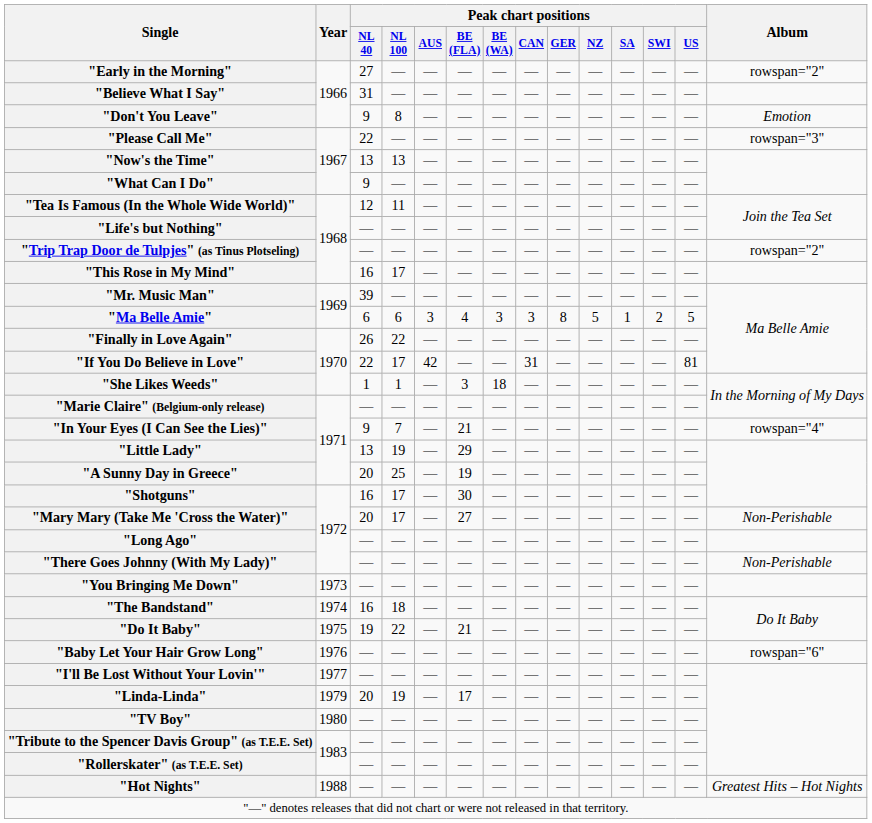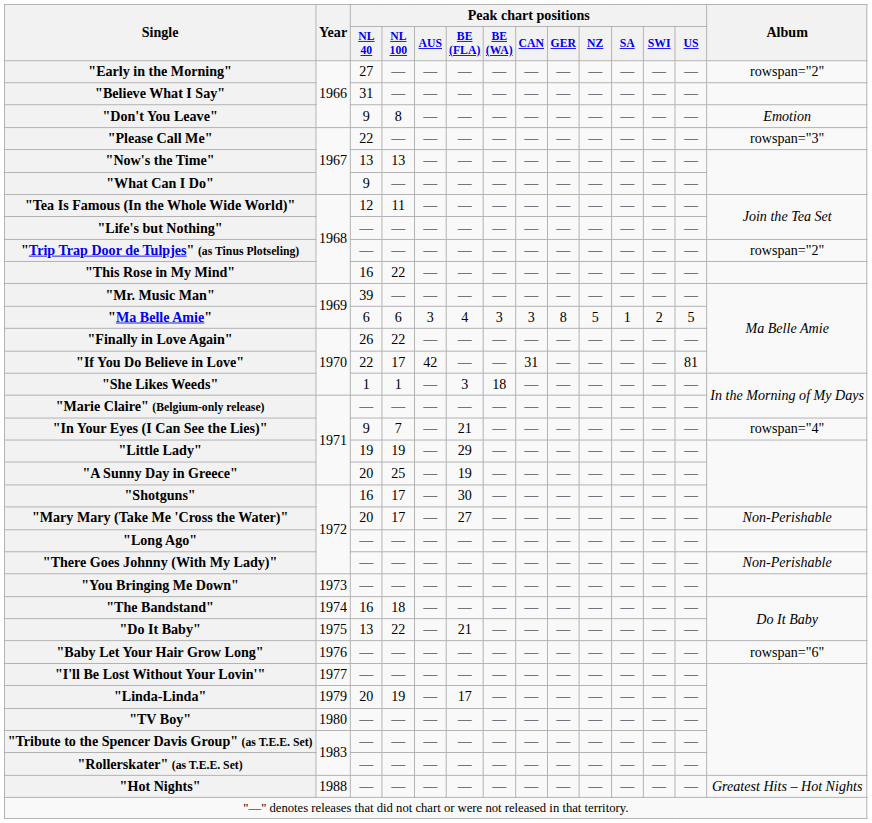(398, 272) 17 -> (398, 272) 22
(366, 451) 13 -> (366, 451) 19
(366, 629) 19 -> (366, 629) 13
